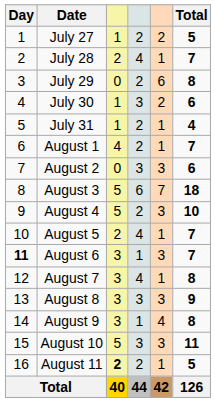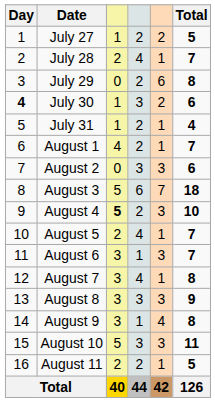(21, 103) normal -> (21, 103) bold
(117, 212) normal -> (117, 212) bold
(21, 256) bold -> (21, 256) normal
(117, 365) bold -> (117, 365) normal
